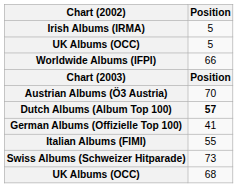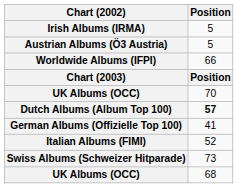(96, 45) UK Albums (OCC) -> (96, 45) Austrian Albums (Ö3 Austria)
(96, 93) Austrian Albums (Ö3 Austria) -> (96, 93) UK Albums (OCC)
(210, 142) 55 -> (210, 142) 52
